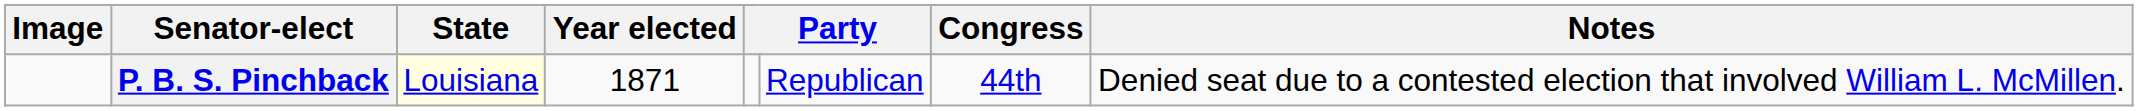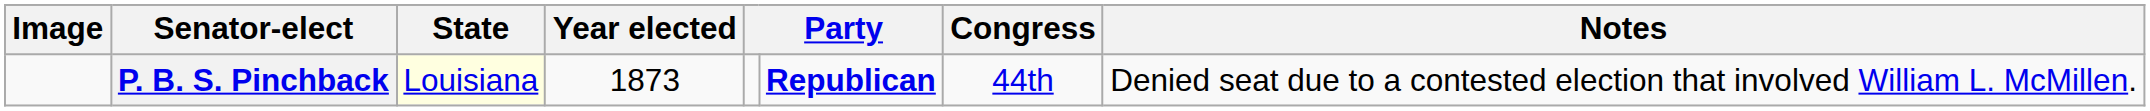(645, 79) 1871 -> (645, 79) 1873
(845, 79) normal -> (851, 79) bold
